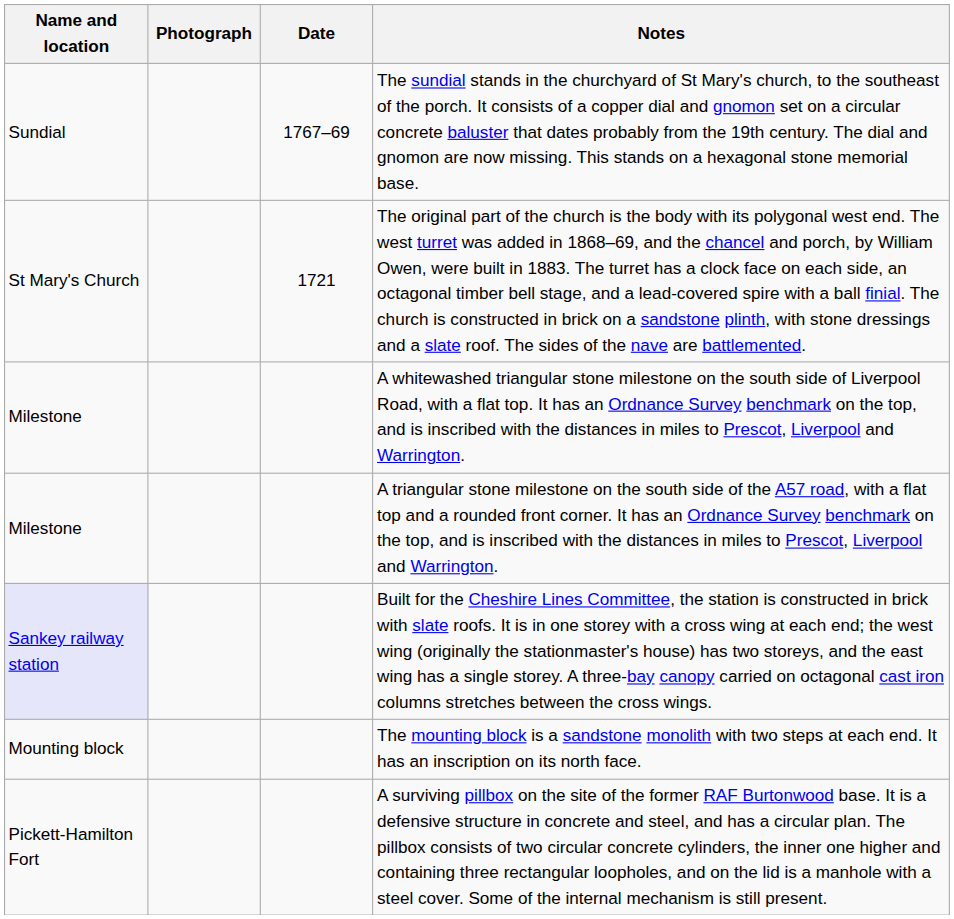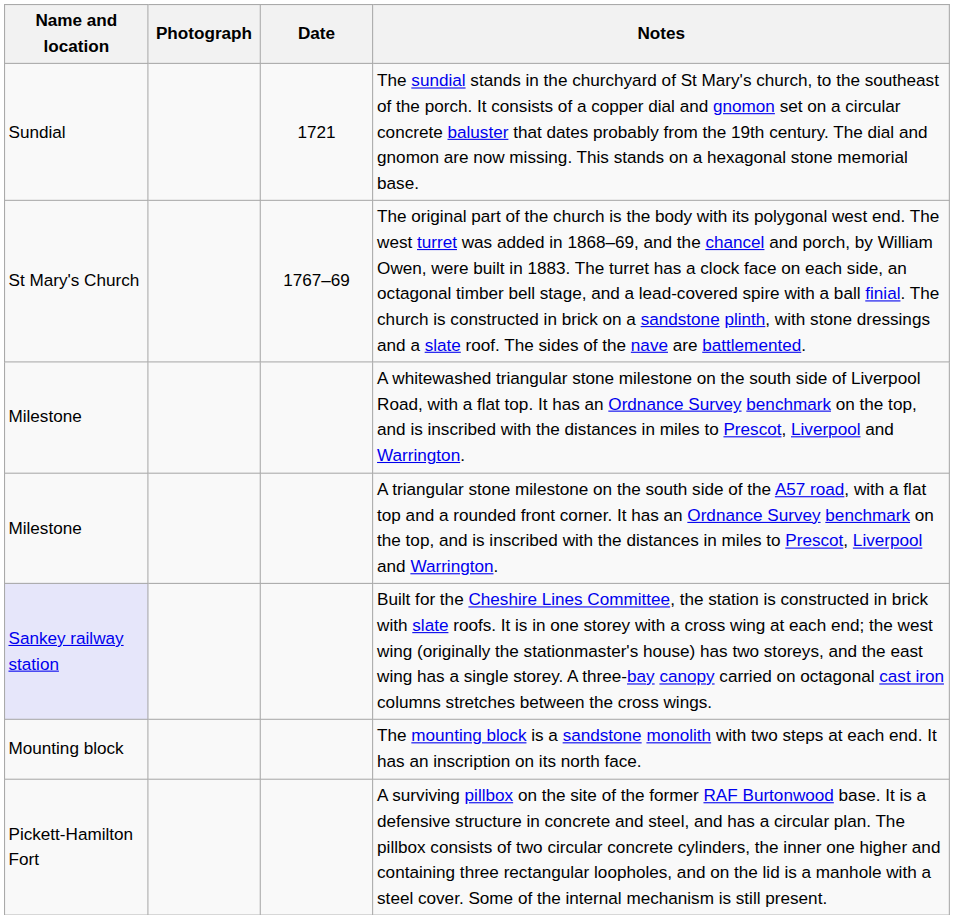(316, 131) 1767–69 -> (316, 131) 1721
(316, 281) 1721 -> (316, 281) 1767–69
